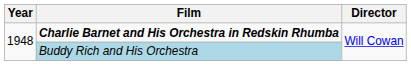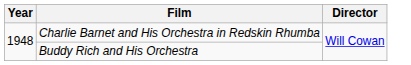(189, 32) bold -> (179, 32) normal
(119, 51) lightblue background -> (119, 51) no background
